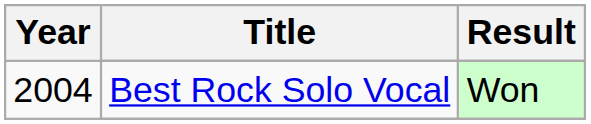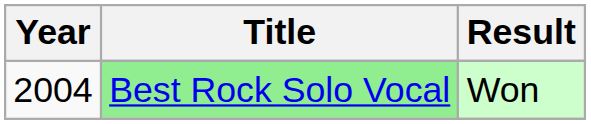(280, 89) no background -> (280, 89) lightgreen background
